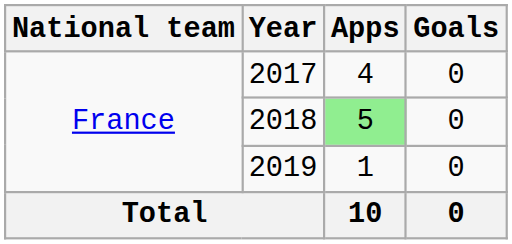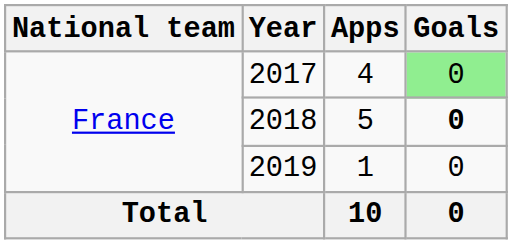(456, 75) no background -> (456, 75) lightgreen background
(365, 122) lightgreen background -> (365, 122) no background
(456, 122) normal -> (456, 122) bold
